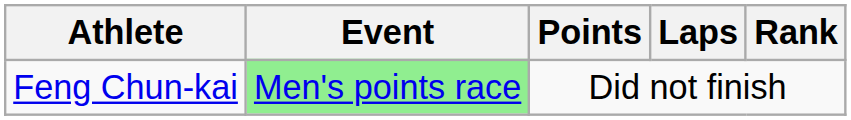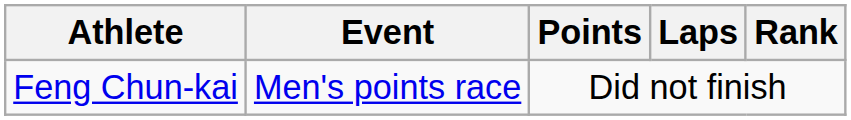(388, 87) lightgreen background -> (388, 87) no background
